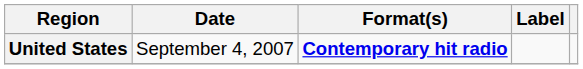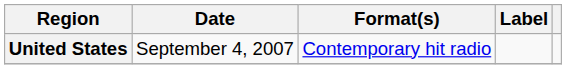(405, 48) bold -> (397, 48) normal
